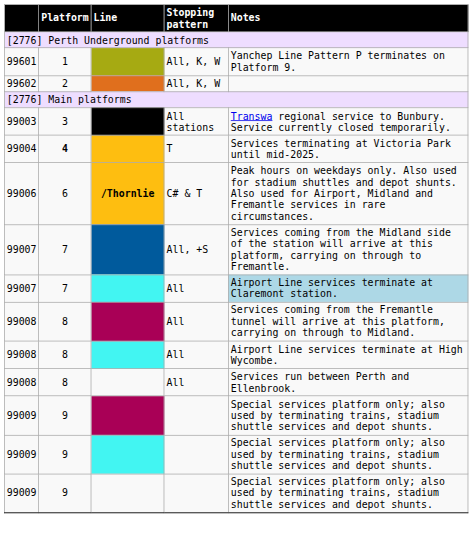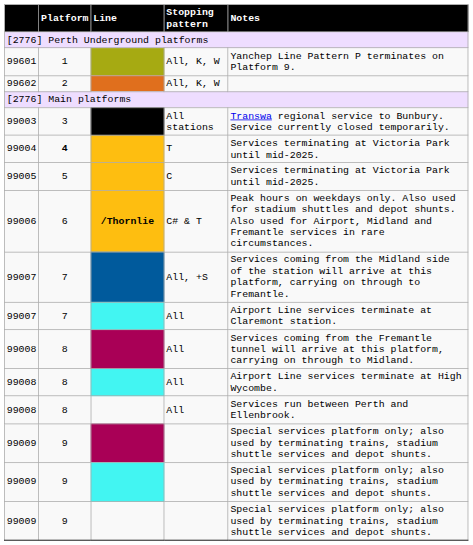+ row: (22, 176)
(332, 288) lightblue background -> (331, 316) no background
